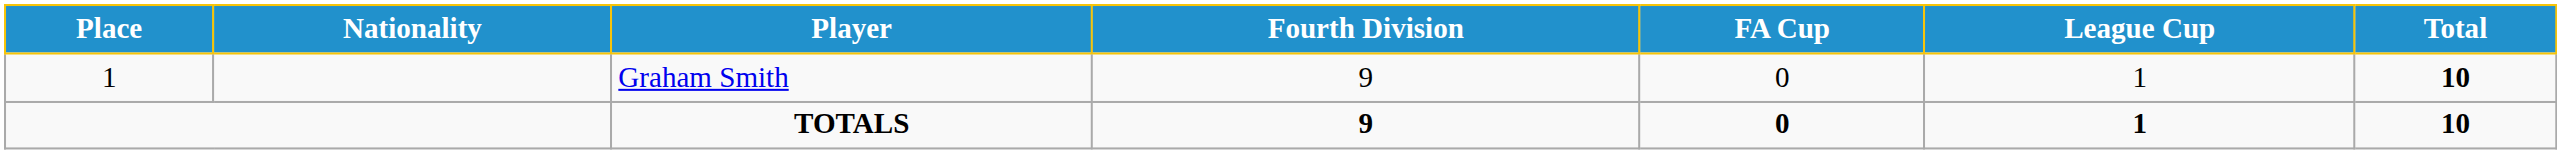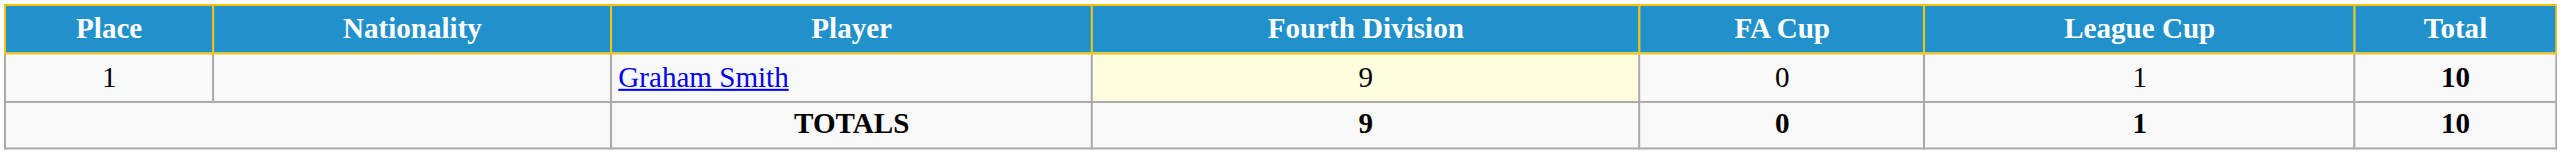(1366, 76) no background -> (1366, 76) lightyellow background
